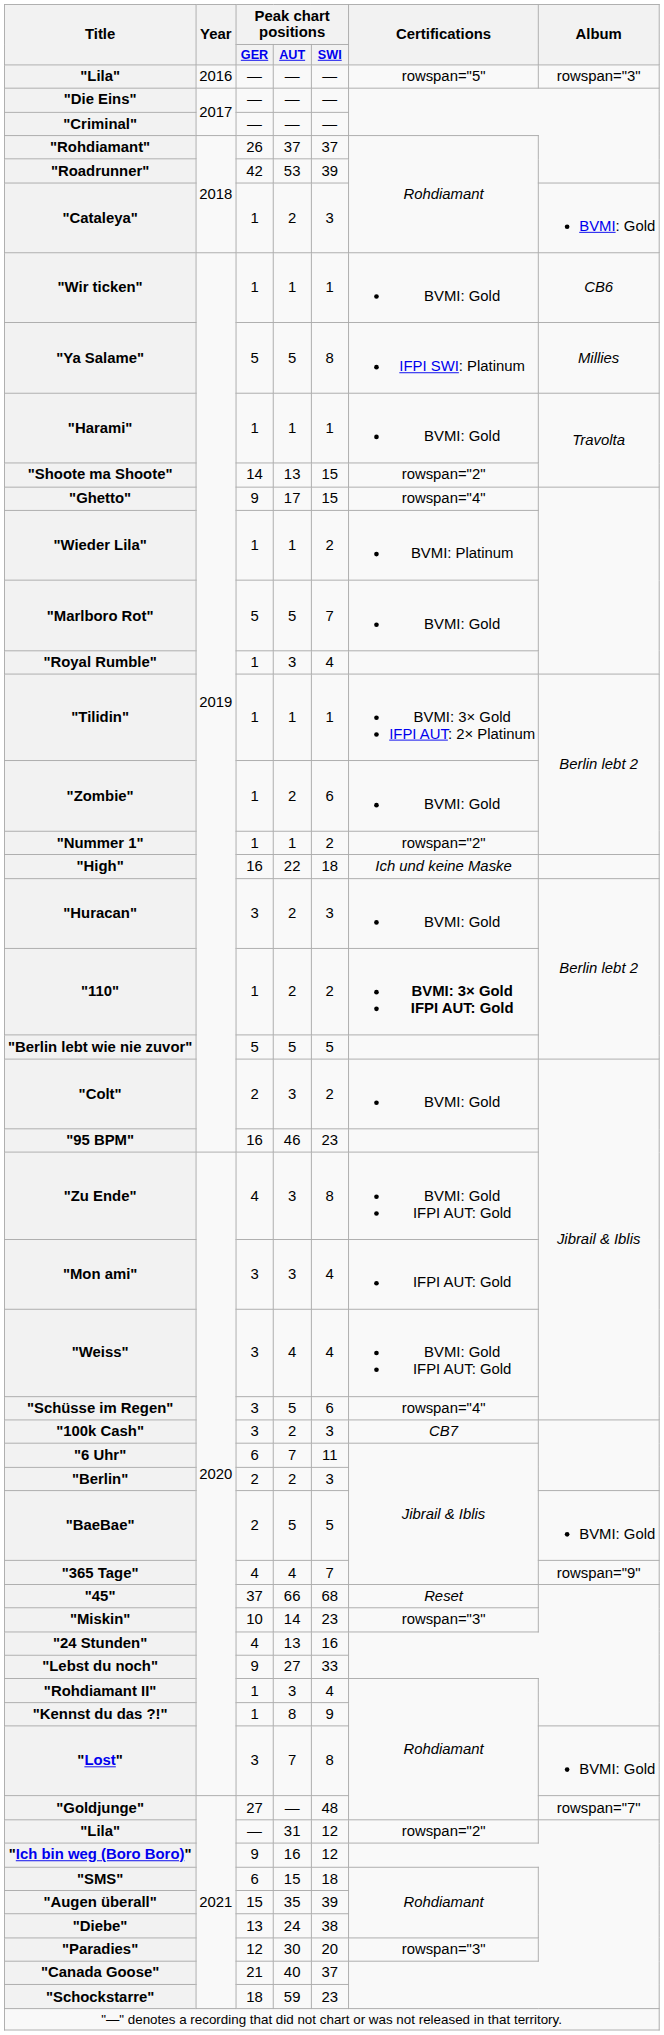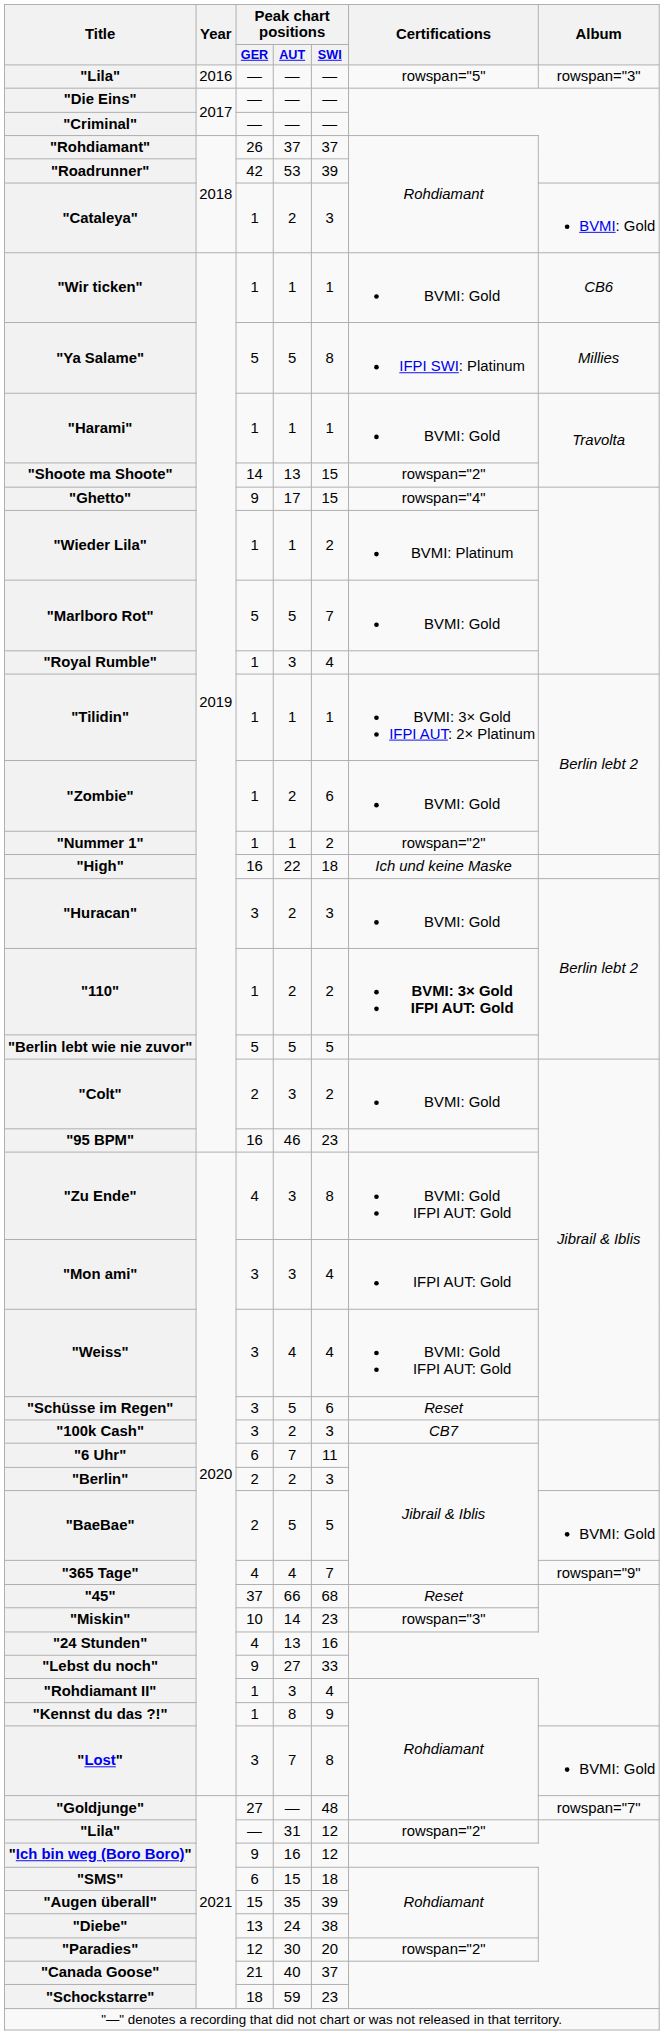(444, 1408) rowspan="4" -> (444, 1408) Reset
(444, 1949) rowspan="3" -> (444, 1949) rowspan="2"
